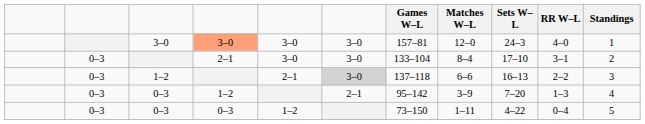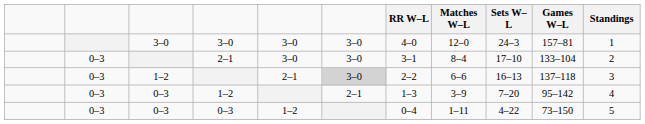columns swapped: (561, 19) <-> (412, 19)
(225, 42) lightsalmon background -> (225, 42) no background
